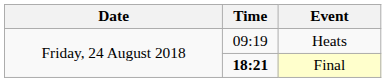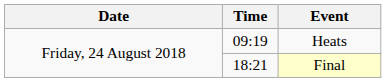(250, 65) bold -> (250, 65) normal
